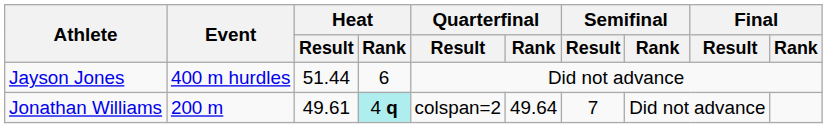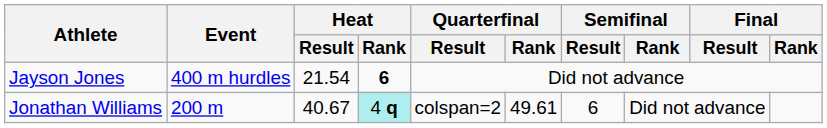(326, 78) 51.44 -> (326, 78) 21.54
(384, 78) normal -> (384, 78) bold
(326, 108) 49.61 -> (326, 108) 40.67
(534, 108) 49.64 -> (534, 108) 49.61
(593, 108) 7 -> (593, 108) 6
